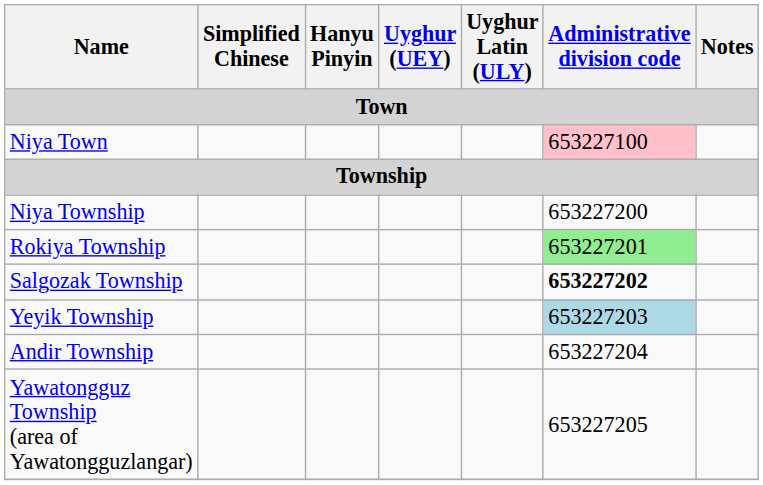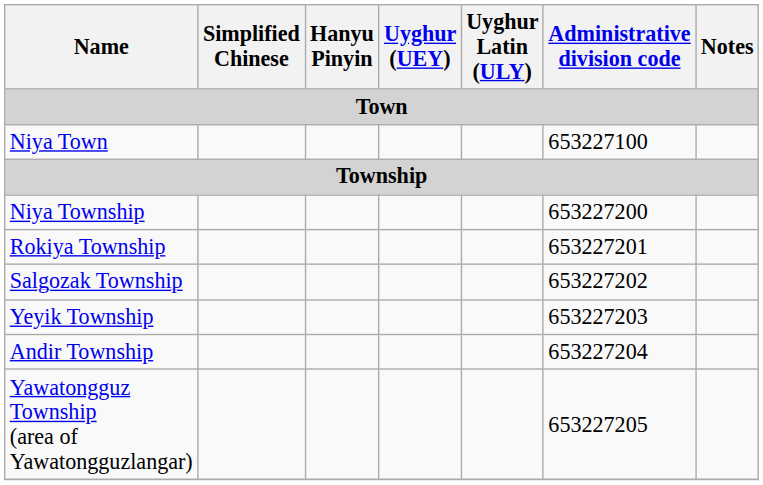(598, 141) pink background -> (598, 141) no background
(598, 246) lightgreen background -> (598, 246) no background
(598, 281) bold -> (598, 281) normal
(598, 316) lightblue background -> (598, 316) no background
